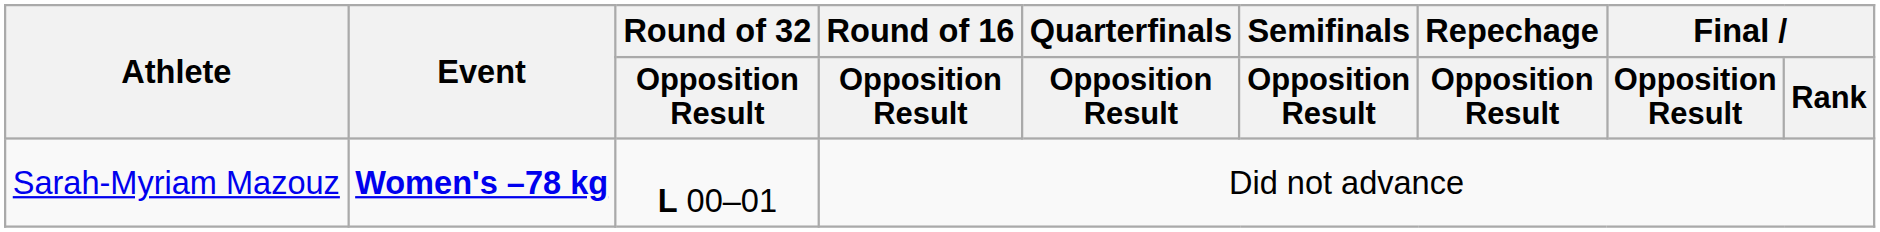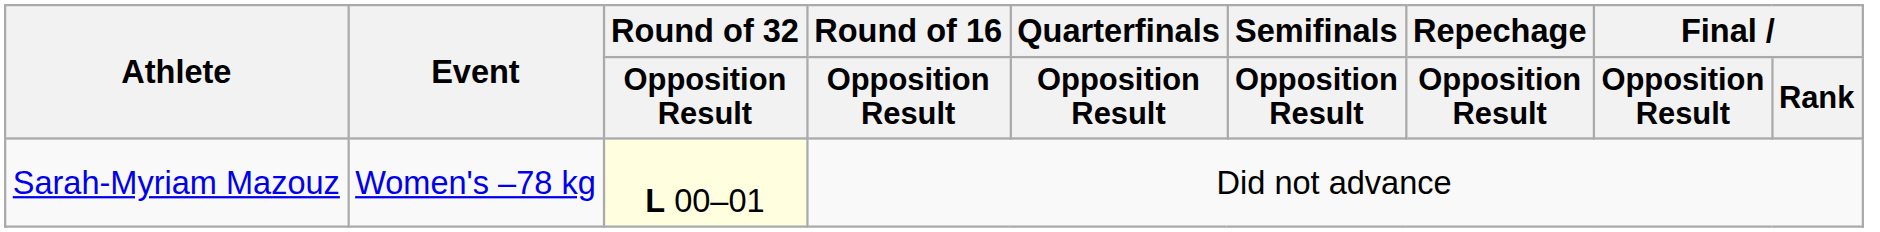(482, 183) bold -> (475, 183) normal
(717, 201) no background -> (705, 201) lightyellow background
